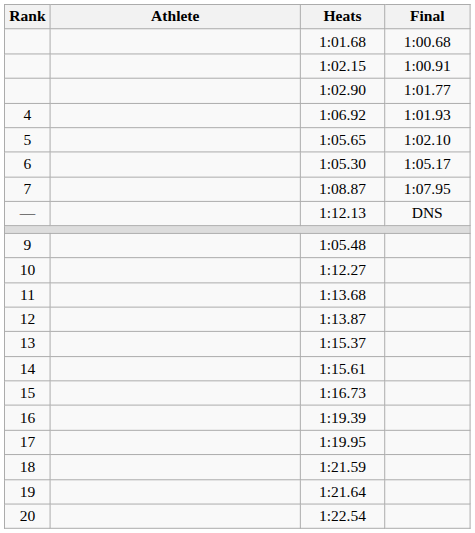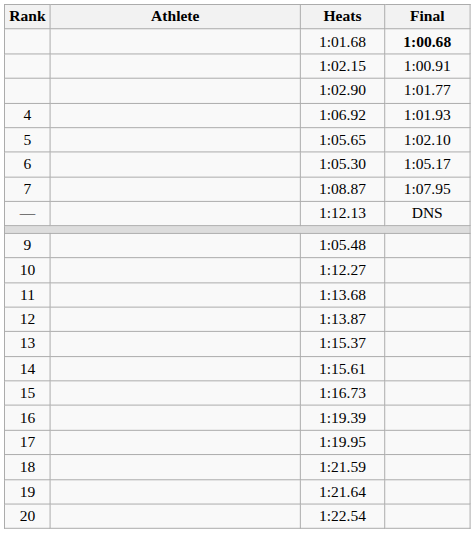(427, 41) normal -> (427, 41) bold
